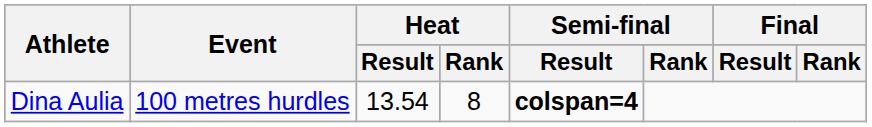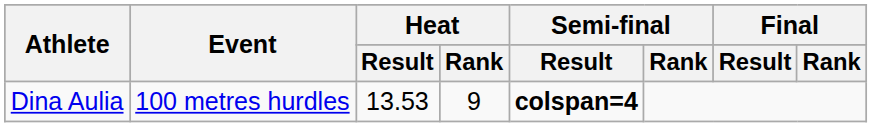(397, 102) 13.54 -> (397, 102) 13.53
(474, 102) 8 -> (474, 102) 9
